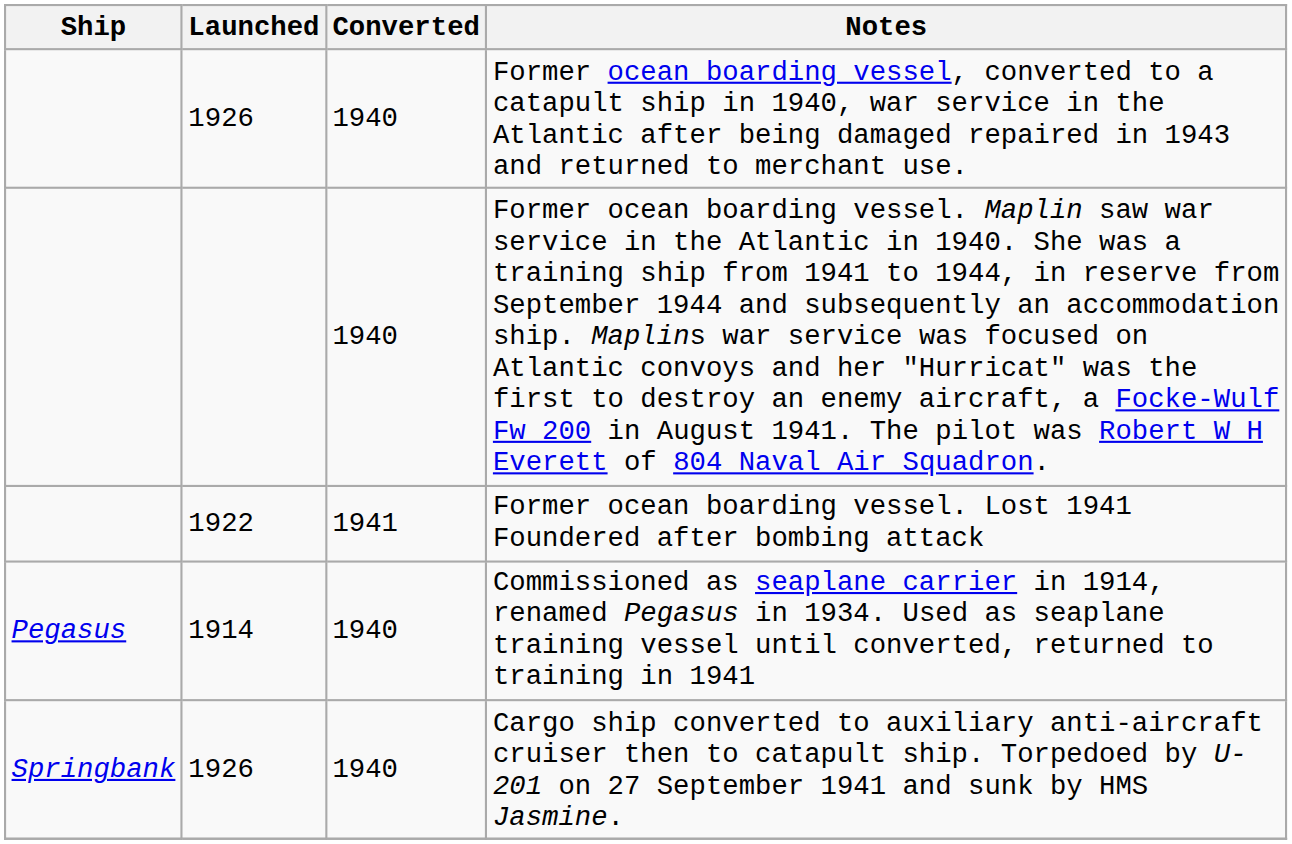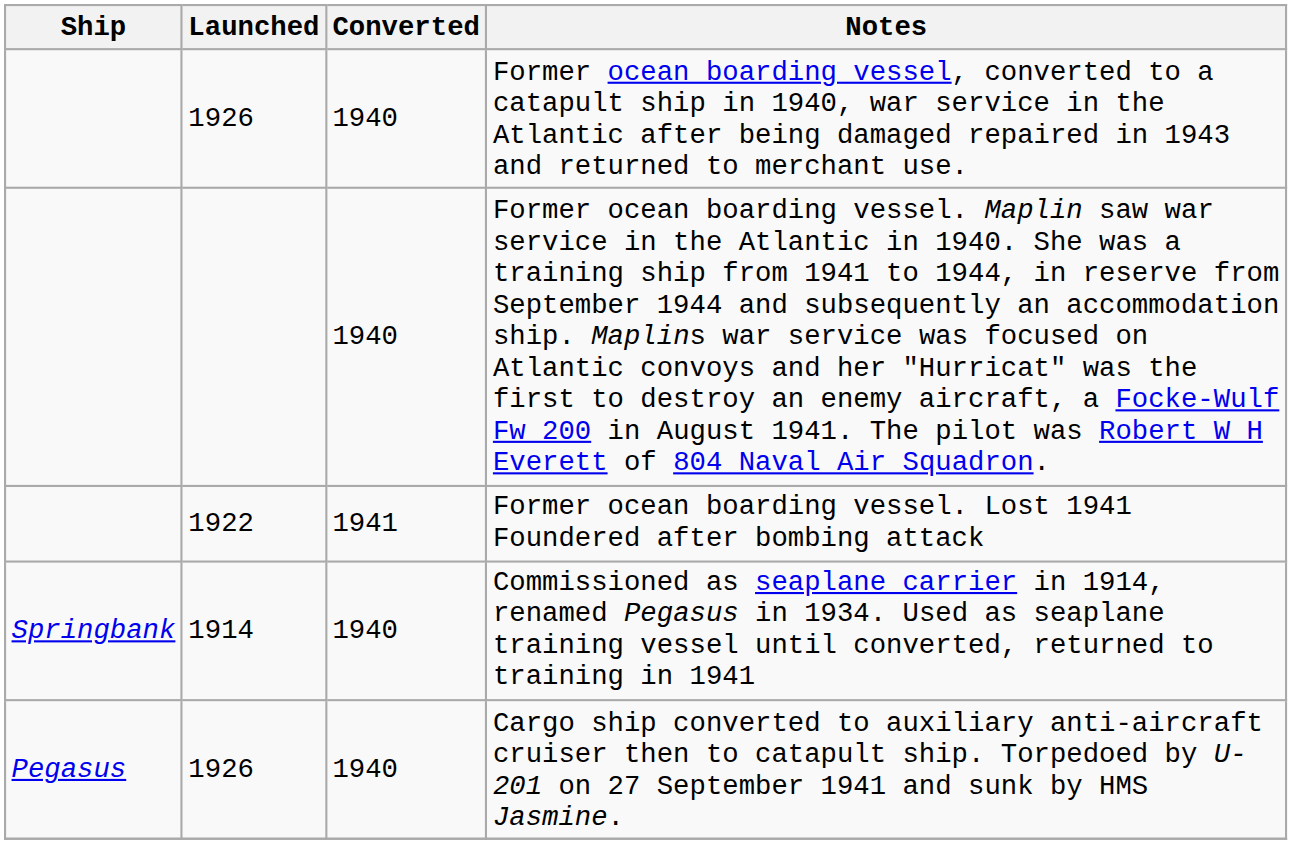(69, 631) Pegasus -> (93, 631) Springbank
(93, 770) Springbank -> (69, 770) Pegasus
